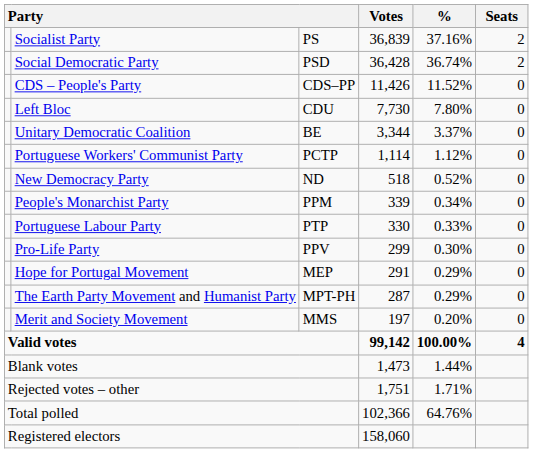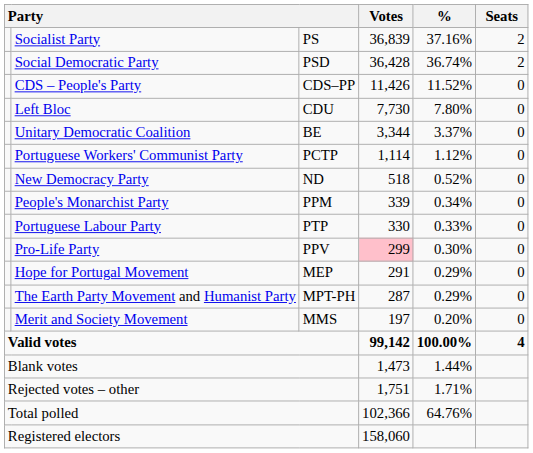(399, 249) no background -> (399, 249) pink background
